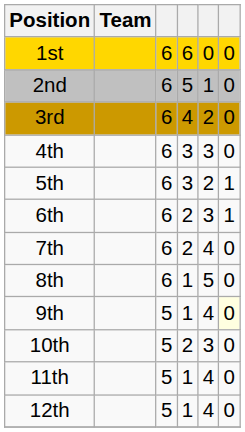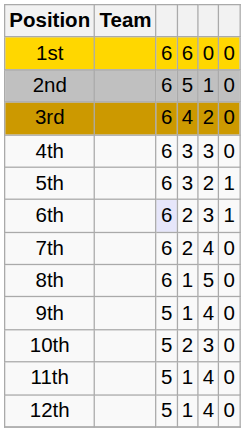(167, 215) no background -> (167, 215) lavender background
(229, 313) lightyellow background -> (229, 313) no background
